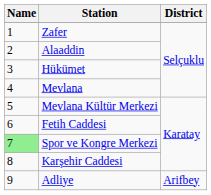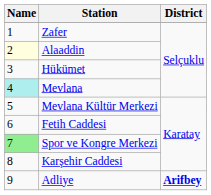(10, 50) no background -> (10, 50) lightyellow background
(10, 87) no background -> (10, 87) paleturquoise background
(181, 180) normal -> (182, 180) bold
